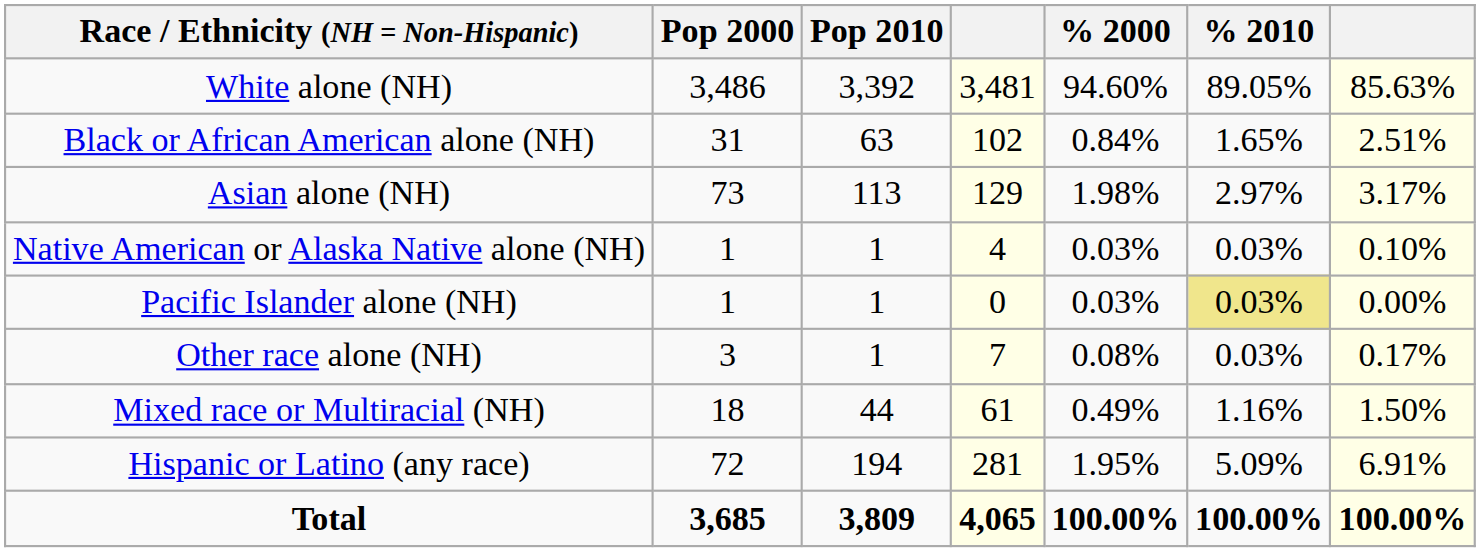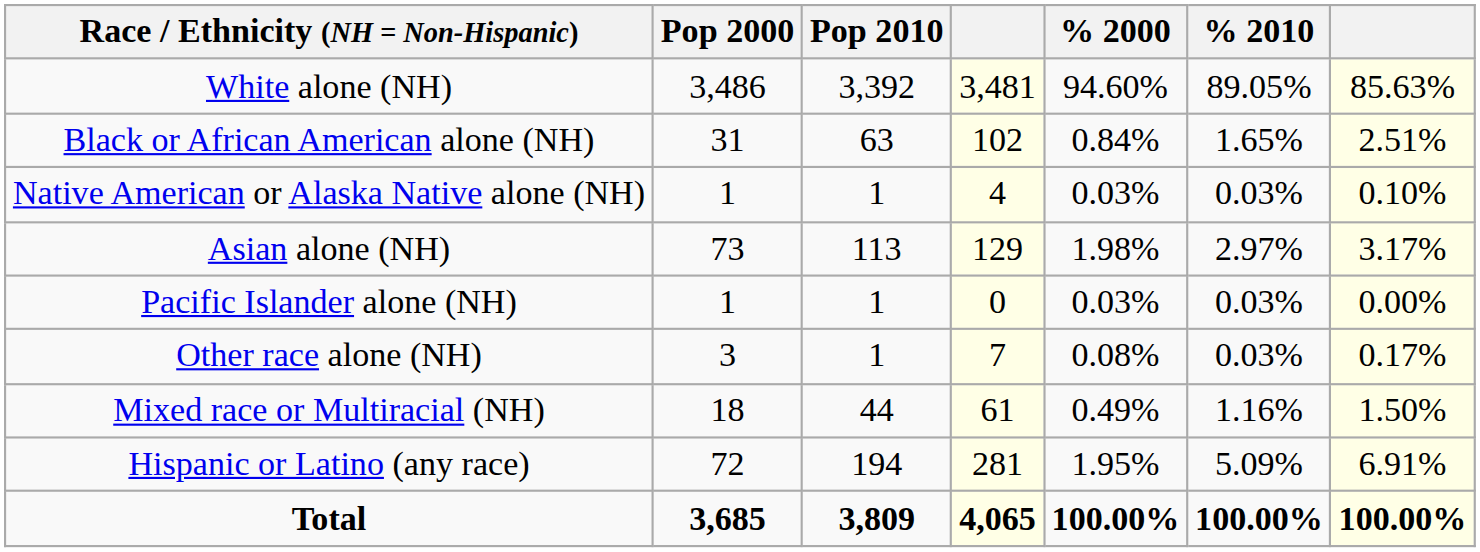rows swapped: (329, 247) <-> (329, 193)
(1259, 301) khaki background -> (1259, 301) no background
